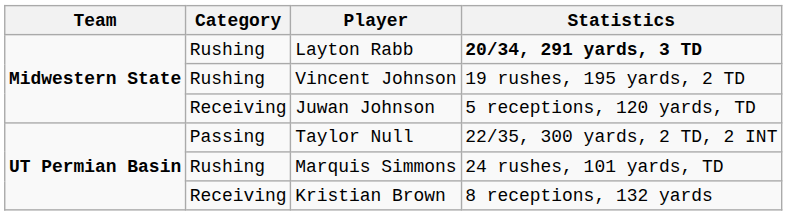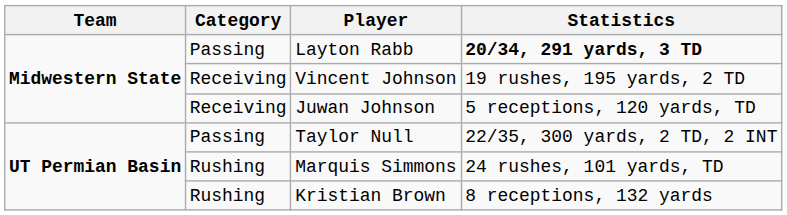(227, 49) Rushing -> (227, 49) Passing
(227, 79) Rushing -> (238, 79) Receiving
(238, 196) Receiving -> (227, 196) Rushing
